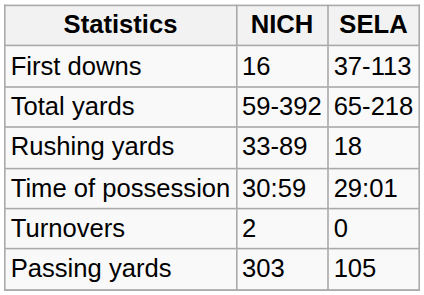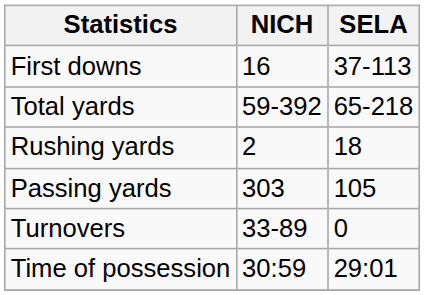(275, 147) 33-89 -> (249, 147) 2
rows swapped: (91, 268) <-> (121, 187)
(249, 228) 2 -> (275, 228) 33-89
